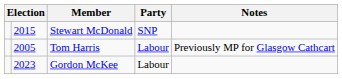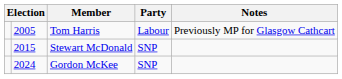rows swapped: (75, 47) <-> (91, 30)
(25, 64) 2023 -> (25, 64) 2024
(153, 64) Labour -> (147, 64) SNP
